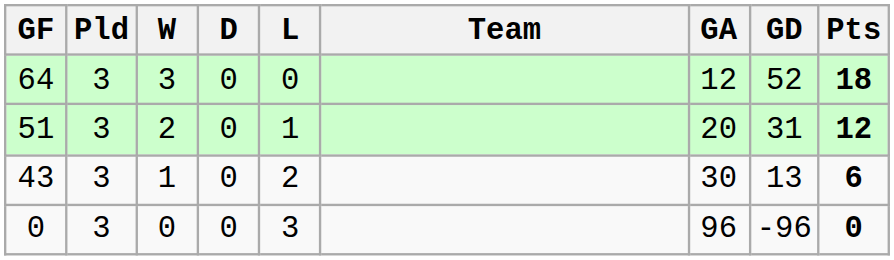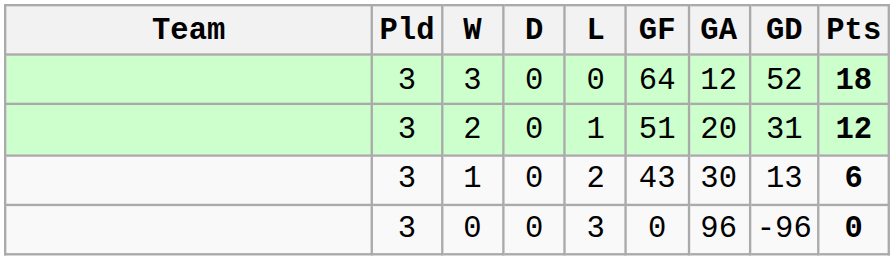columns swapped: (504, 30) <-> (36, 30)
